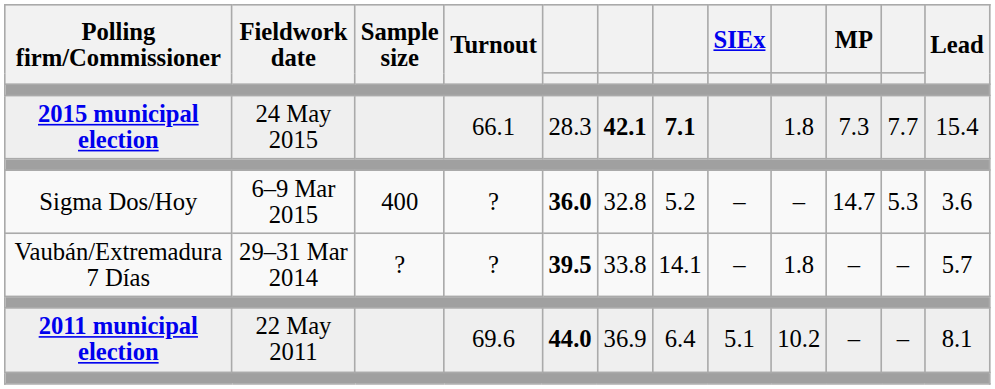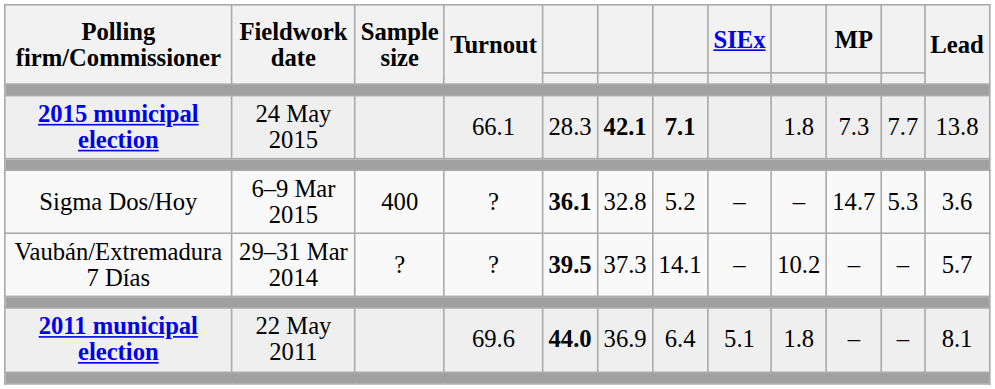(957, 127) 15.4 -> (957, 127) 13.8
(570, 201) 36.0 -> (570, 201) 36.1
(625, 265) 33.8 -> (625, 265) 37.3
(799, 265) 1.8 -> (799, 265) 10.2
(799, 339) 10.2 -> (799, 339) 1.8
